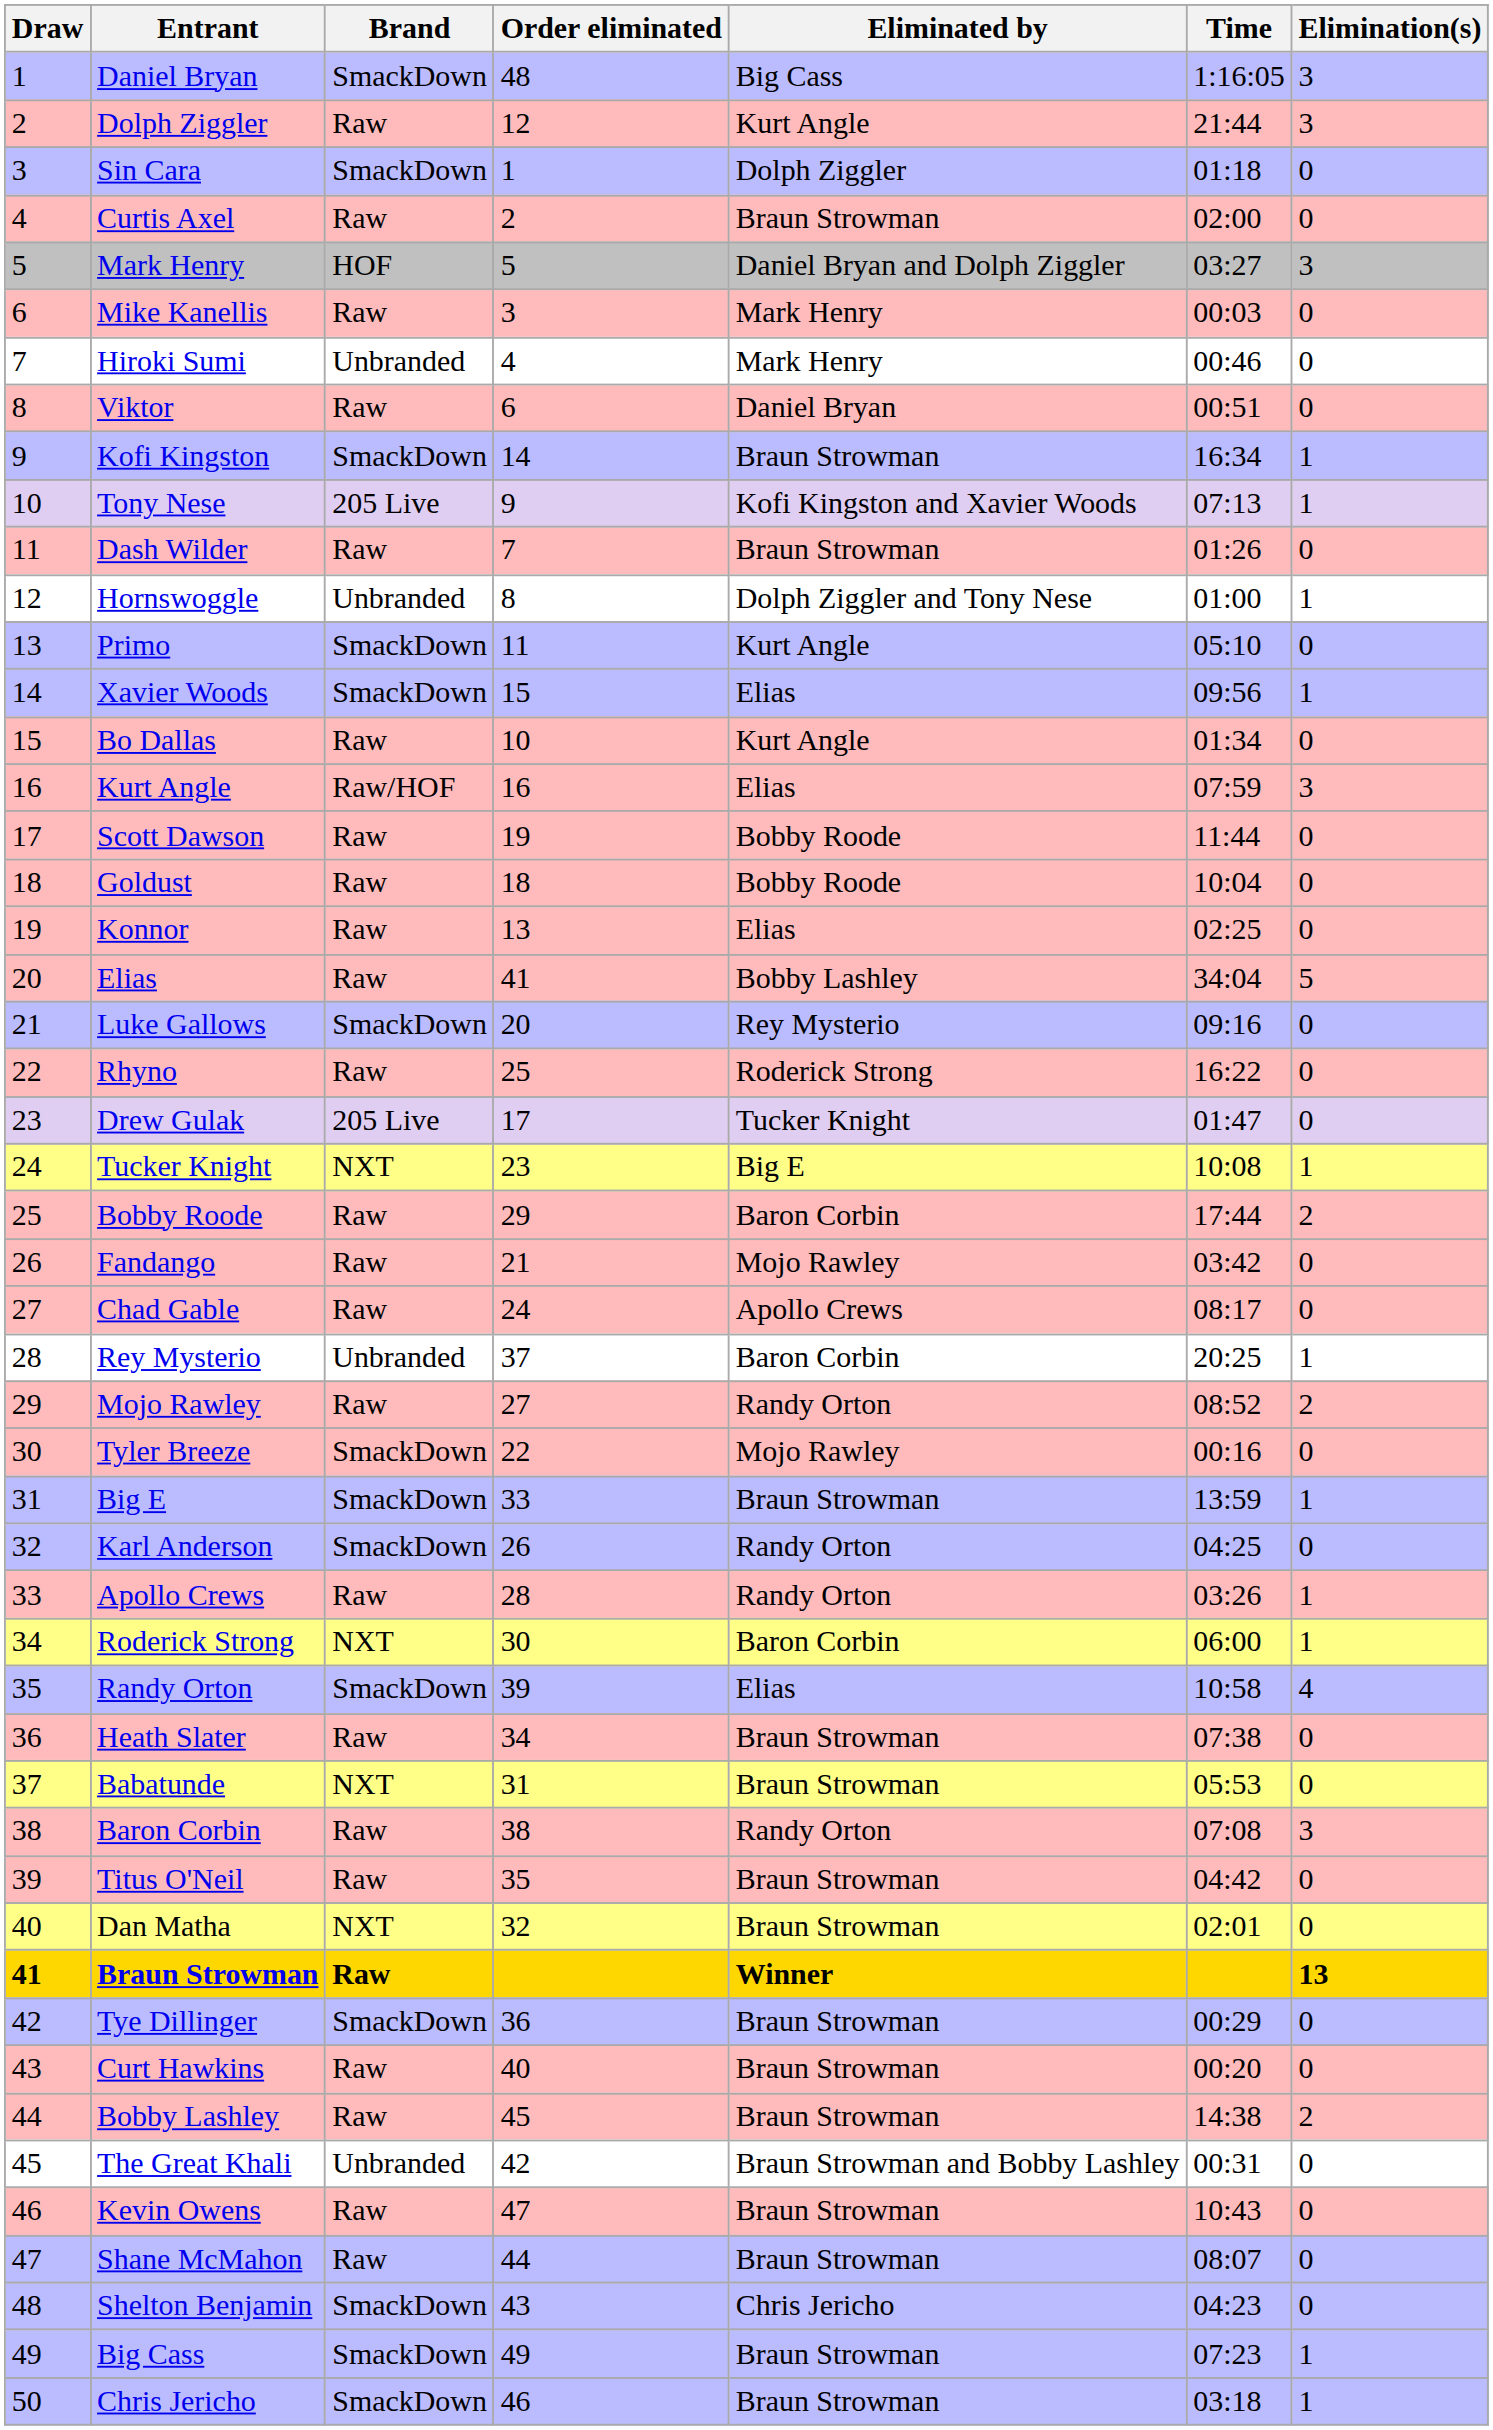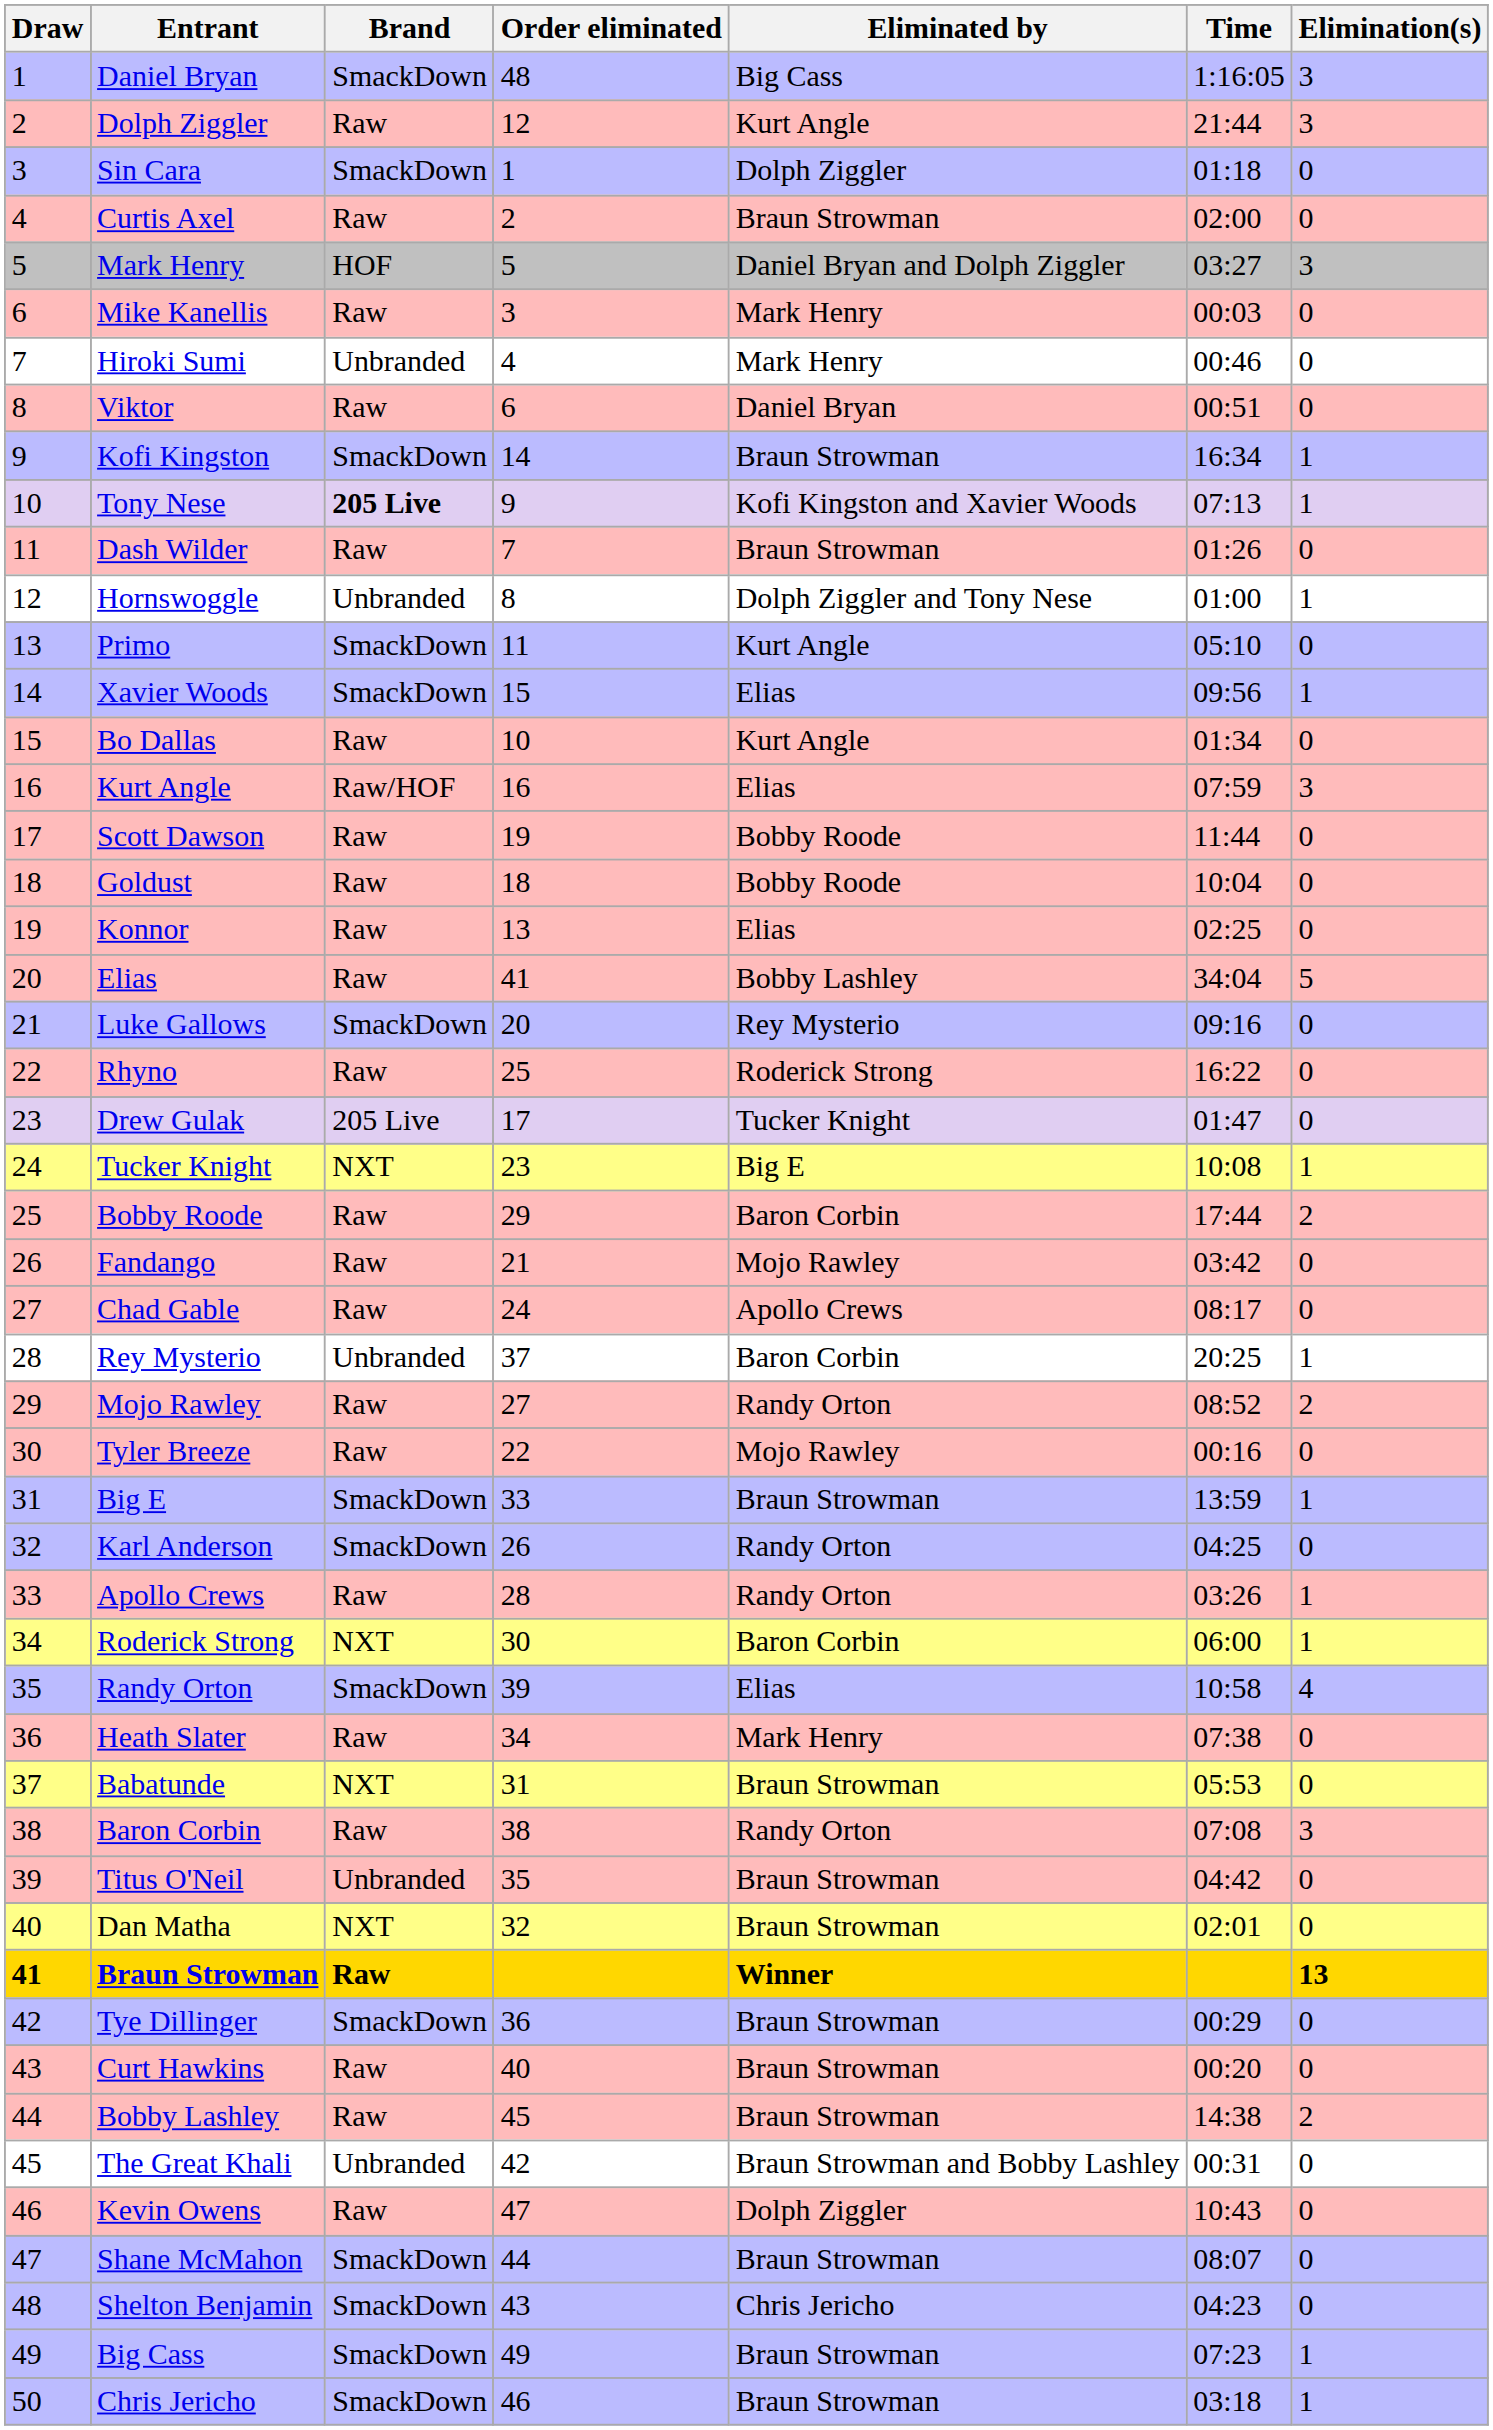(386, 502) normal -> (387, 502) bold
(410, 1451) SmackDown -> (360, 1451) Raw
(838, 1736) Braun Strowman -> (809, 1736) Mark Henry
(360, 1878) Raw -> (399, 1878) Unbranded
(838, 2210) Braun Strowman -> (821, 2210) Dolph Ziggler
(360, 2258) Raw -> (410, 2258) SmackDown
